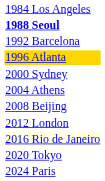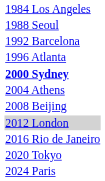(32, 25) bold -> (32, 25) normal
(36, 57) gold background -> (36, 57) no background
(36, 74) normal -> (37, 74) bold
(37, 122) no background -> (37, 122) lightgrey background
(53, 139) lightyellow background -> (53, 139) no background
